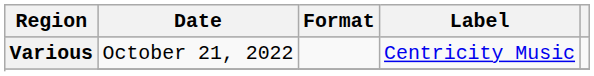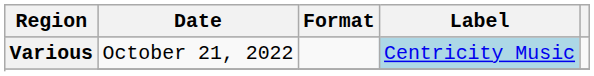(480, 53) no background -> (480, 53) lightblue background
